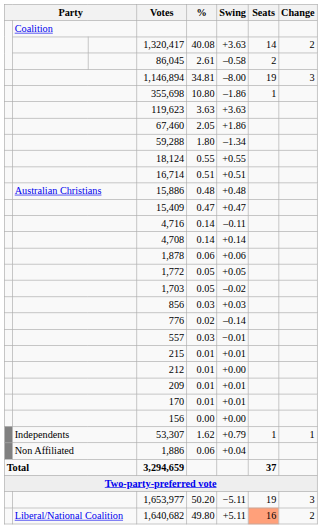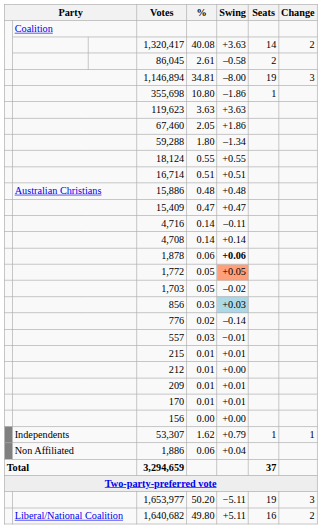(234, 256) normal -> (234, 256) bold
(234, 272) no background -> (234, 272) lightsalmon background
(234, 304) no background -> (234, 304) lightblue background
(271, 516) lightsalmon background -> (271, 516) no background
